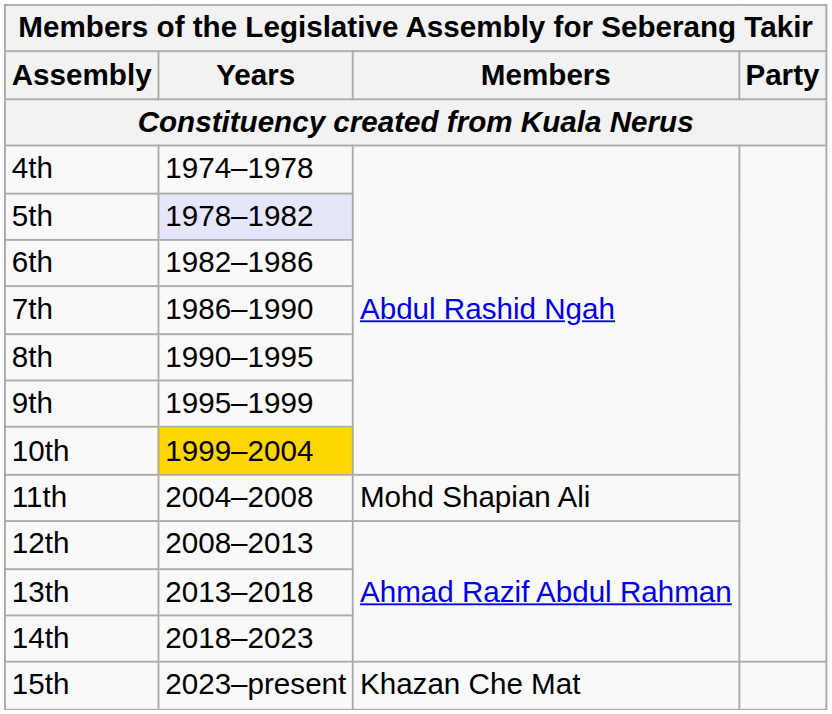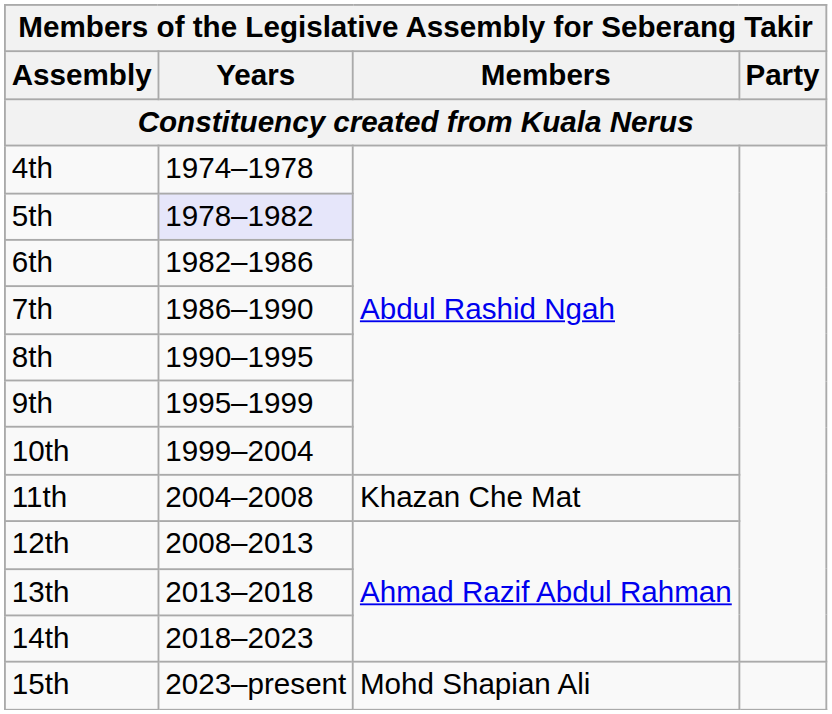(239, 450) gold background -> (239, 450) no background
(475, 497) Mohd Shapian Ali -> (470, 497) Khazan Che Mat
(470, 685) Khazan Che Mat -> (475, 685) Mohd Shapian Ali
